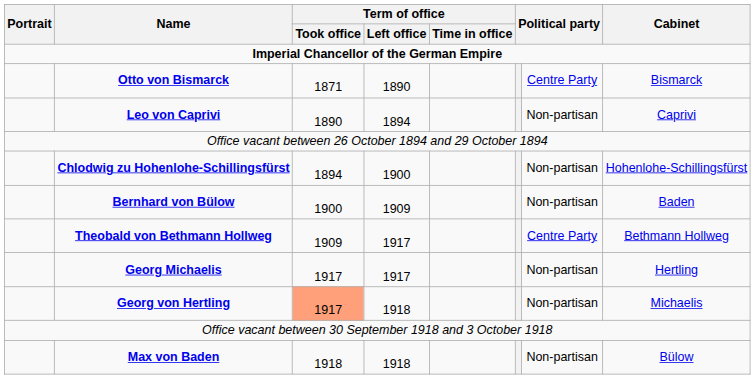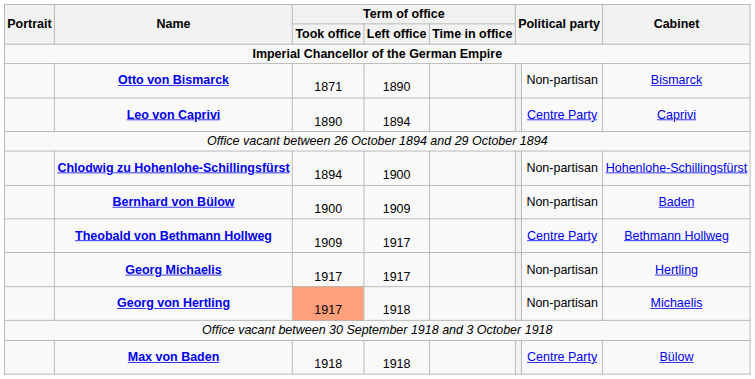(562, 80) Centre Party -> (562, 80) Non-partisan
(562, 114) Non-partisan -> (562, 114) Centre Party
(562, 357) Non-partisan -> (562, 357) Centre Party
